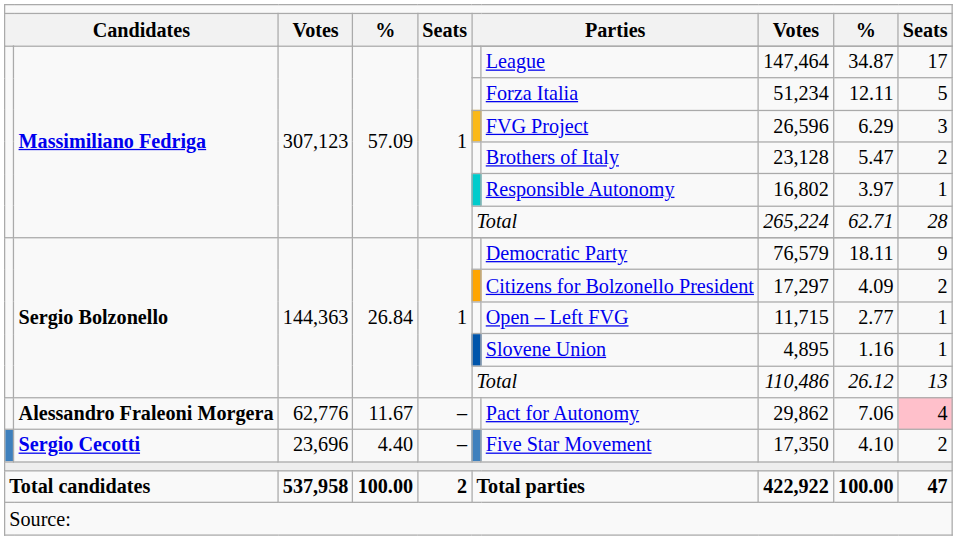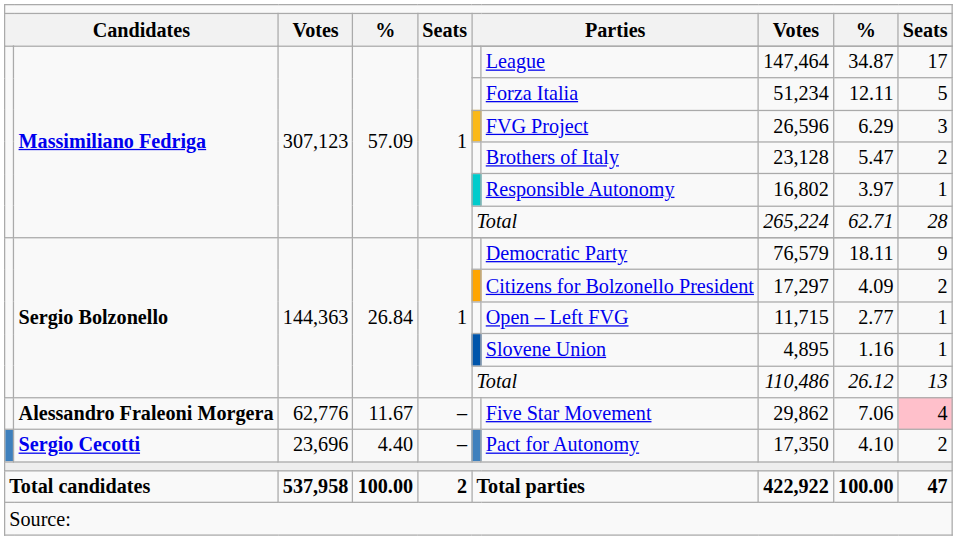(562, 413) Pact for Autonomy -> (569, 413) Five Star Movement
(569, 445) Five Star Movement -> (562, 445) Pact for Autonomy
